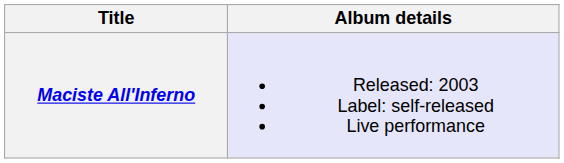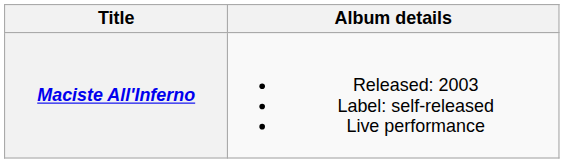(393, 105) lavender background -> (393, 105) no background
